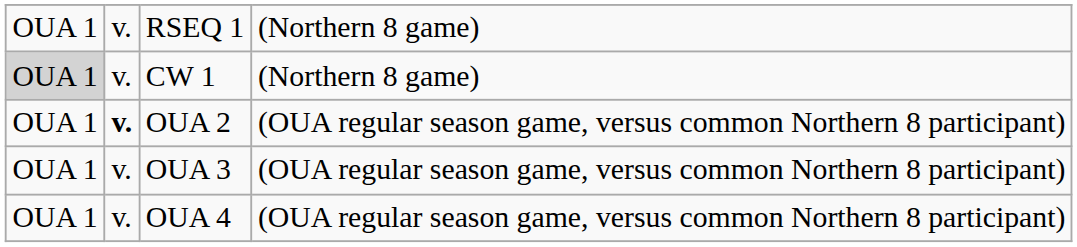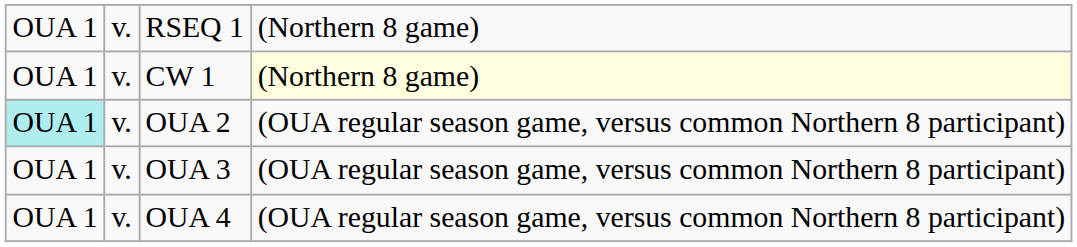(55, 75) lightgrey background -> (55, 75) no background
(369, 75) no background -> (368, 75) lightyellow background
(55, 122) no background -> (55, 122) paleturquoise background
(122, 122) bold -> (122, 122) normal
